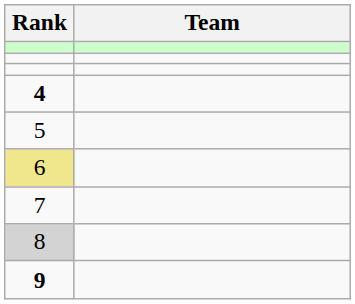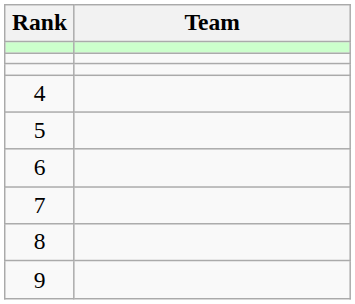(40, 92) bold -> (40, 92) normal
(40, 167) khaki background -> (40, 167) no background
(40, 242) lightgrey background -> (40, 242) no background
(40, 279) bold -> (40, 279) normal
